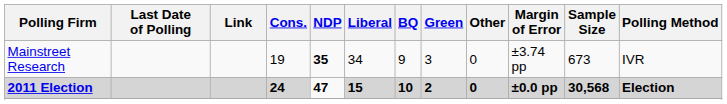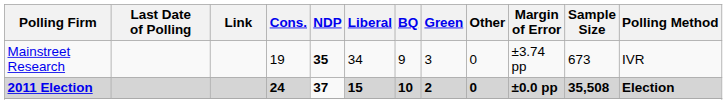(321, 88) 47 -> (321, 88) 37
(589, 88) 30,568 -> (589, 88) 35,508
